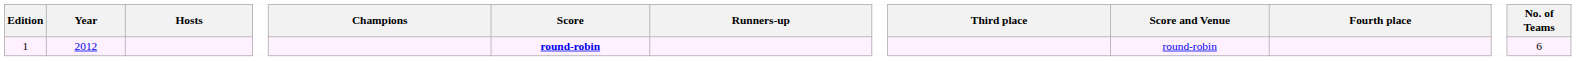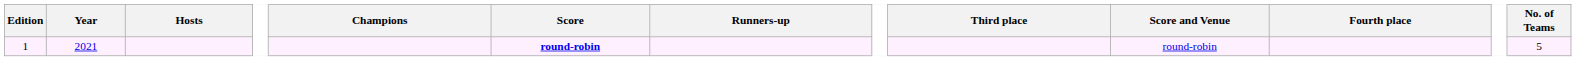(86, 46) 2012 -> (86, 46) 2021
(1539, 46) 6 -> (1539, 46) 5
